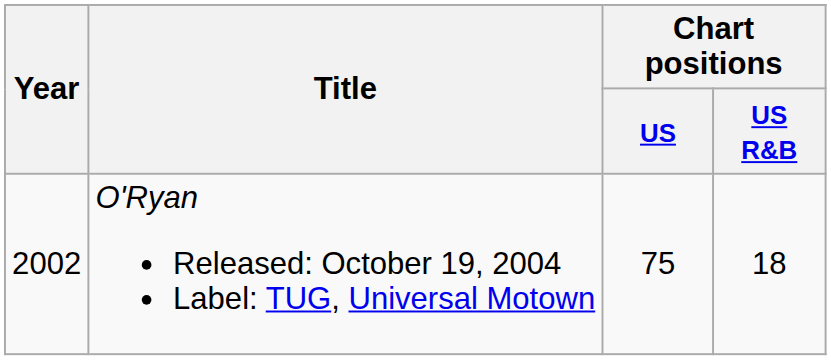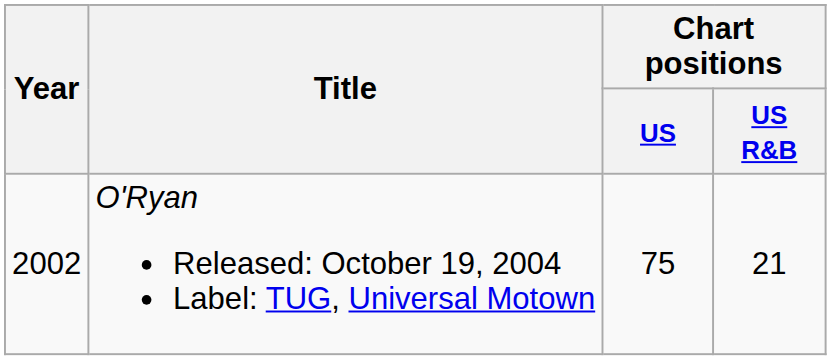(769, 263) 18 -> (769, 263) 21
